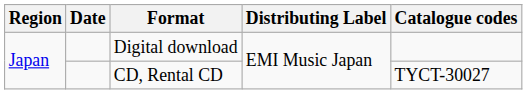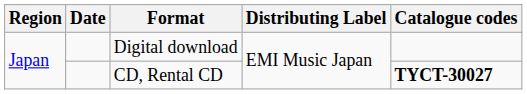(442, 74) normal -> (444, 74) bold
